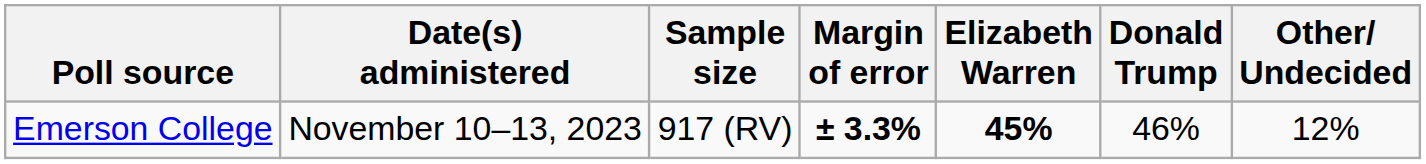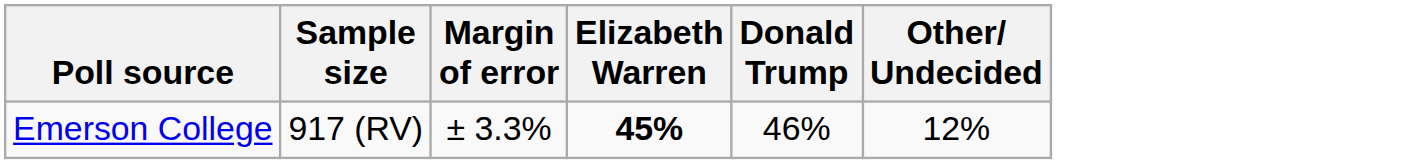- column: (465, 52)
(868, 128) bold -> (499, 128) normal
